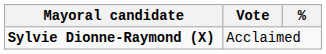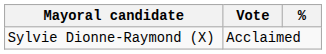(111, 38) bold -> (111, 38) normal
